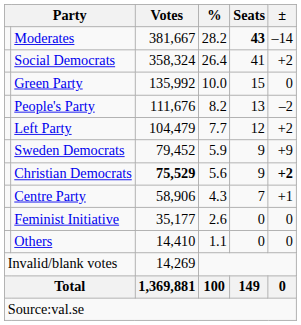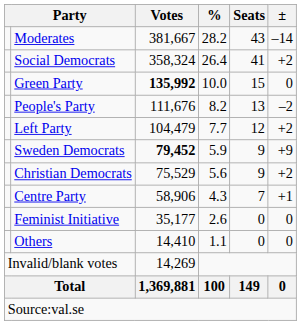(258, 38) bold -> (258, 38) normal
(172, 83) normal -> (172, 83) bold
(176, 151) normal -> (176, 151) bold
(176, 173) bold -> (176, 173) normal
(285, 173) bold -> (285, 173) normal
